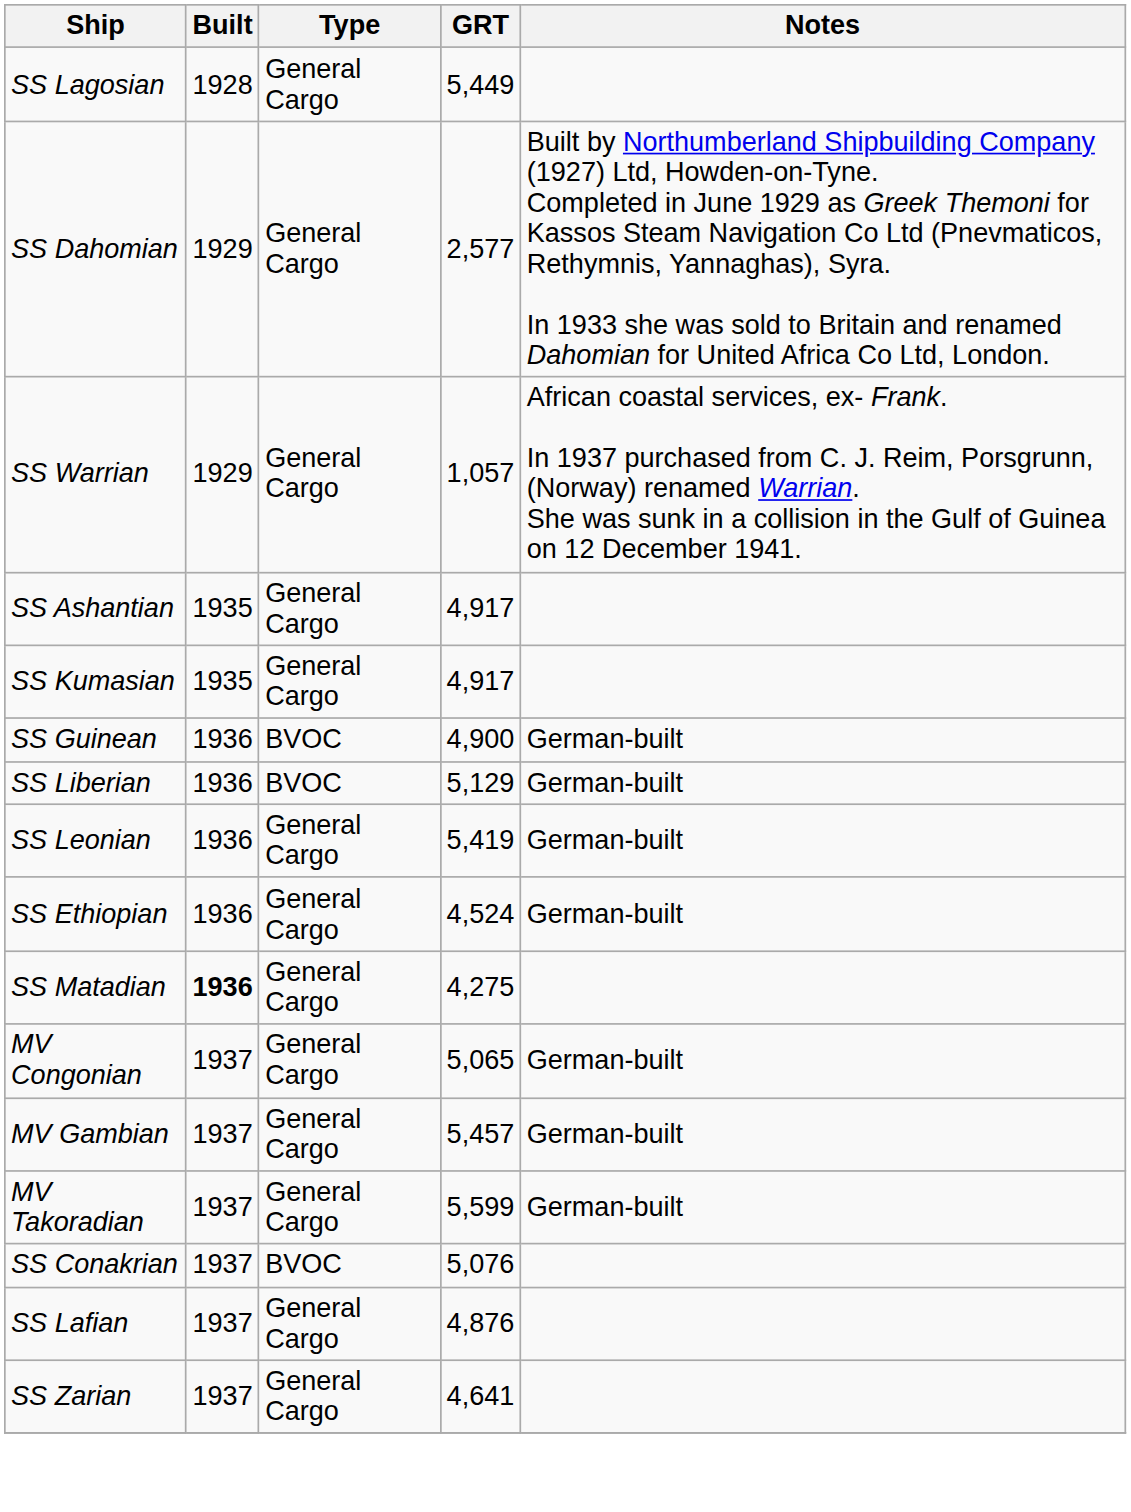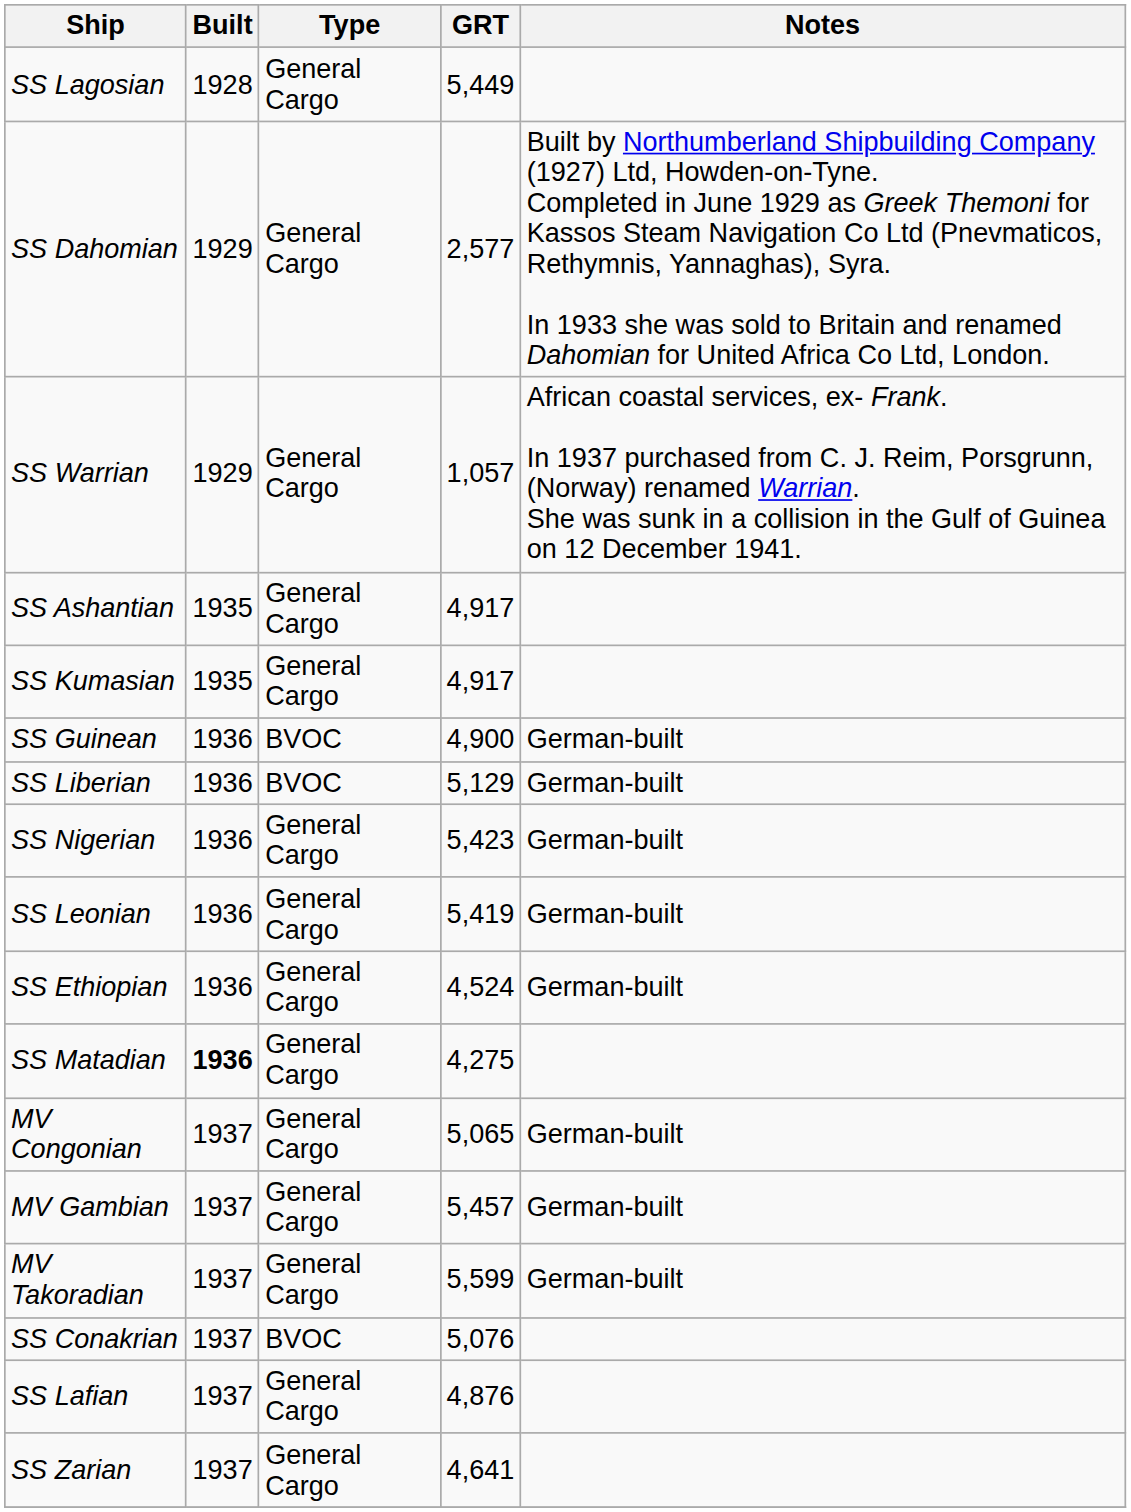+ row: (83, 840)
